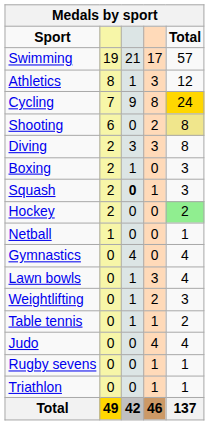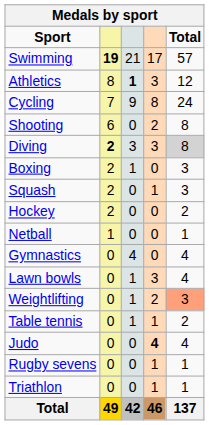(111, 59) normal -> (111, 59) bold
(133, 81) normal -> (133, 81) bold
(185, 103) gold background -> (185, 103) no background
(185, 125) khaki background -> (185, 125) no background
(111, 147) normal -> (111, 147) bold
(185, 147) no background -> (185, 147) lightgrey background
(133, 190) bold -> (133, 190) normal
(185, 212) lightgreen background -> (185, 212) no background
(185, 300) no background -> (185, 300) lightsalmon background
(155, 343) normal -> (155, 343) bold
